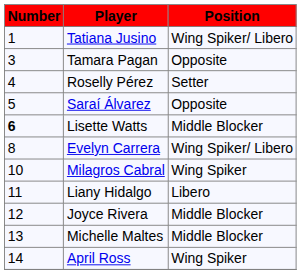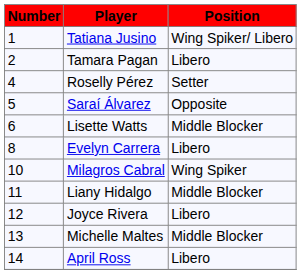(12, 60) 3 -> (12, 60) 2
(199, 60) Opposite -> (191, 60) Libero
(12, 126) bold -> (12, 126) normal
(232, 148) Wing Spiker/ Libero -> (191, 148) Libero
(191, 192) Libero -> (217, 192) Middle Blocker
(217, 214) Middle Blocker -> (191, 214) Libero
(209, 258) Wing Spiker -> (191, 258) Libero
